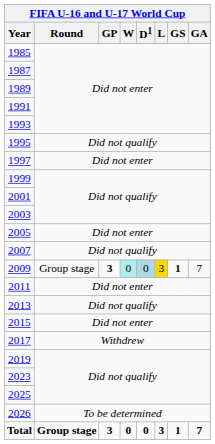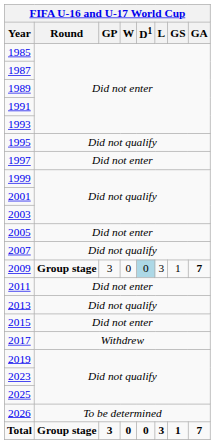(67, 268) normal -> (67, 268) bold
(110, 268) bold -> (110, 268) normal
(128, 268) paleturquoise background -> (128, 268) no background
(161, 268) gold background -> (161, 268) no background
(178, 268) bold -> (178, 268) normal
(199, 268) normal -> (199, 268) bold
